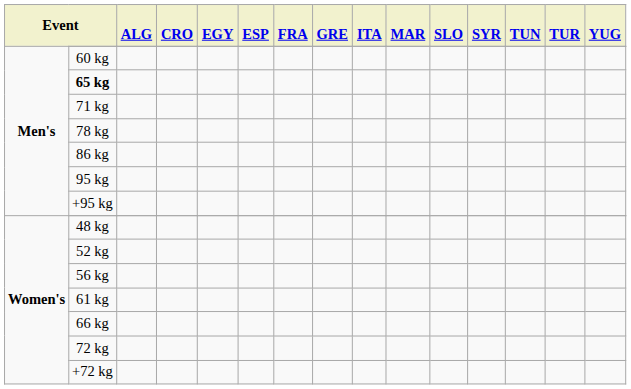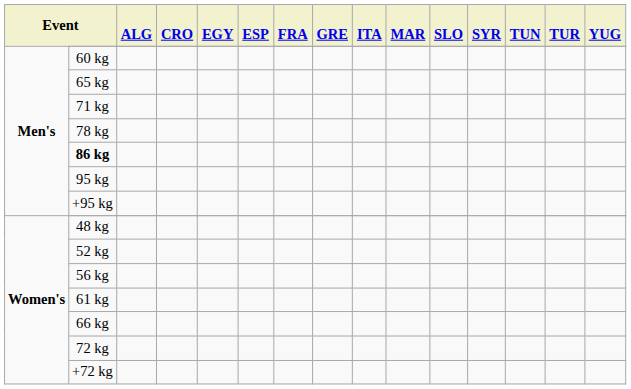(92, 82) bold -> (92, 82) normal
(92, 154) normal -> (92, 154) bold
